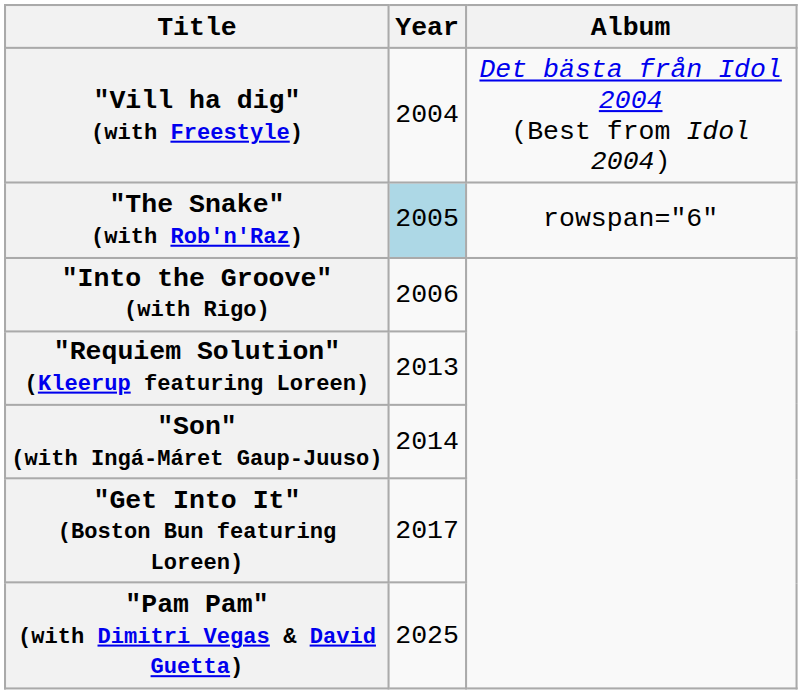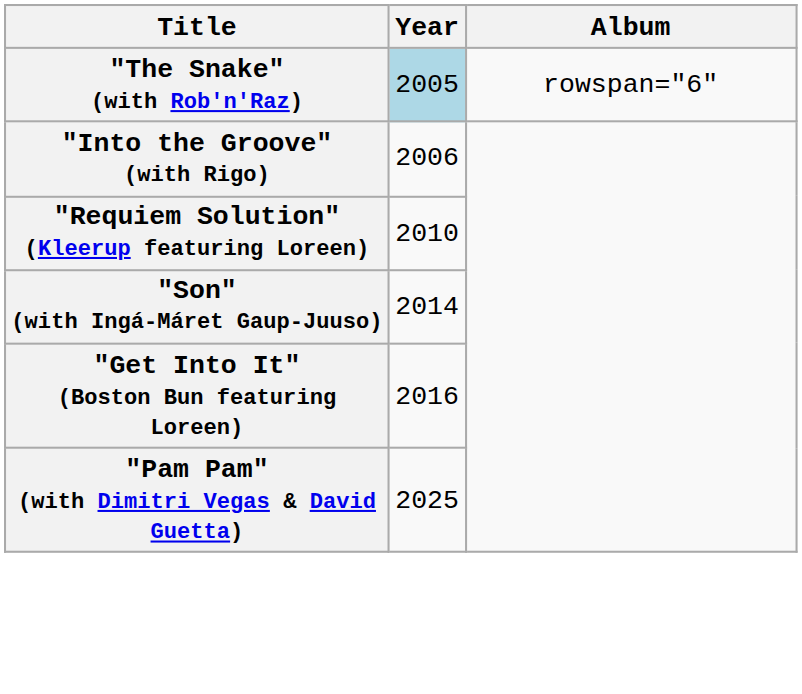- row: (197, 115)
(427, 368) 2013 -> (427, 233) 2010
(427, 531) 2017 -> (427, 396) 2016
